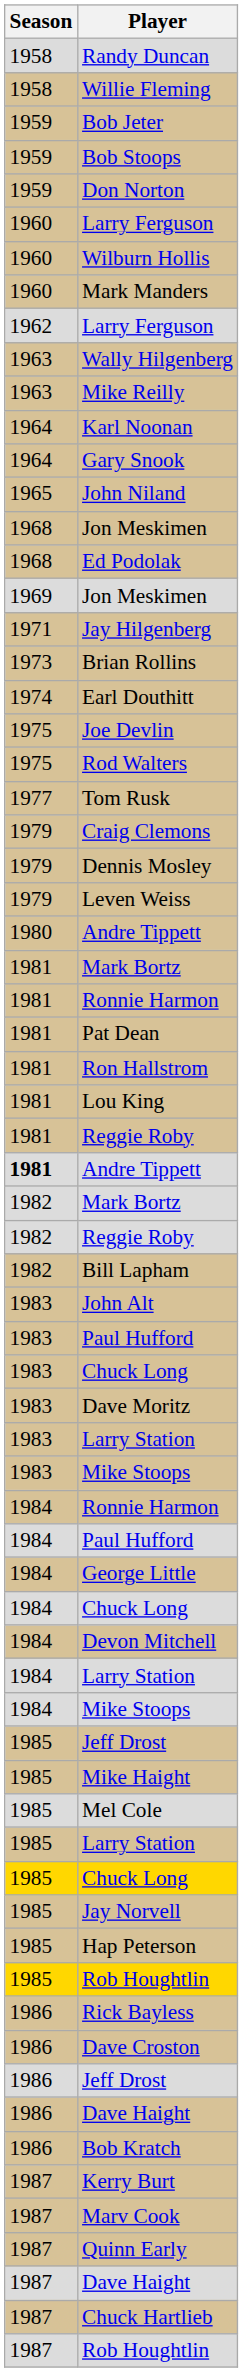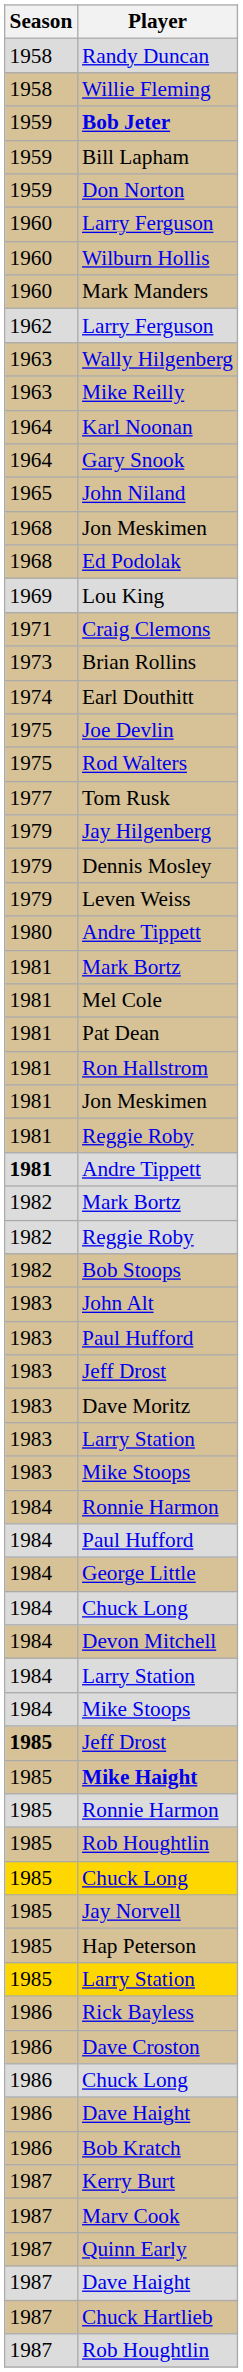(123, 122) normal -> (126, 122) bold
(131, 156) Bob Stoops -> (136, 156) Bill Lapham
(144, 595) Jon Meskimen -> (123, 595) Lou King
(147, 629) Jay Hilgenberg -> (146, 629) Craig Clemons
(146, 831) Craig Clemons -> (147, 831) Jay Hilgenberg
(150, 1000) Ronnie Harmon -> (122, 1000) Mel Cole
(123, 1101) Lou King -> (144, 1101) Jon Meskimen
(136, 1270) Bill Lapham -> (131, 1270) Bob Stoops
(135, 1371) Chuck Long -> (124, 1371) Jeff Drost
(31, 1742) normal -> (31, 1742) bold
(136, 1776) normal -> (140, 1776) bold
(122, 1810) Mel Cole -> (150, 1810) Ronnie Harmon
(138, 1844) Larry Station -> (146, 1844) Rob Houghtlin
(146, 1979) Rob Houghtlin -> (138, 1979) Larry Station
(124, 2080) Jeff Drost -> (135, 2080) Chuck Long
